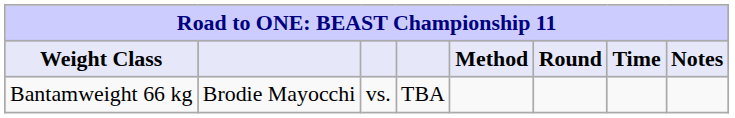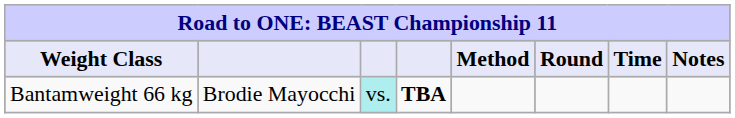(378, 94) no background -> (378, 94) paleturquoise background
(423, 94) normal -> (424, 94) bold
